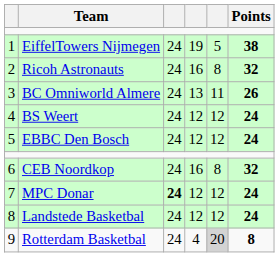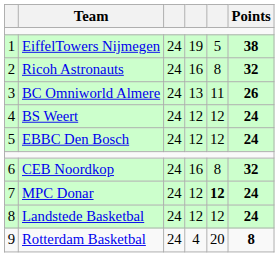(174, 193) bold -> (174, 193) normal
(217, 193) normal -> (217, 193) bold
(217, 239) lightgrey background -> (217, 239) no background
